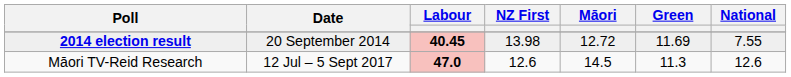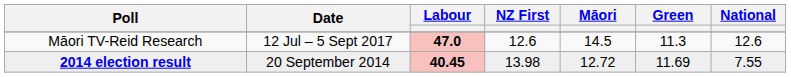rows swapped: (125, 42) <-> (125, 62)
